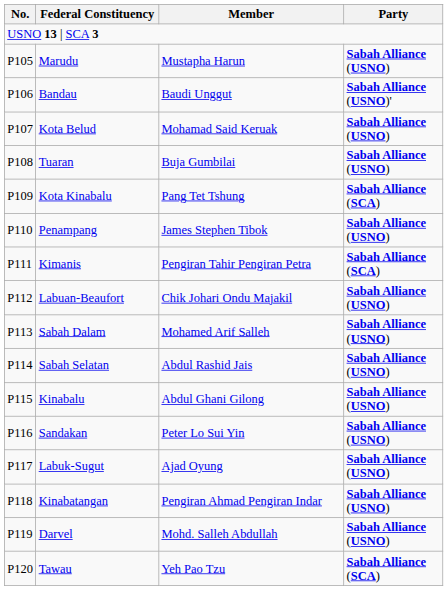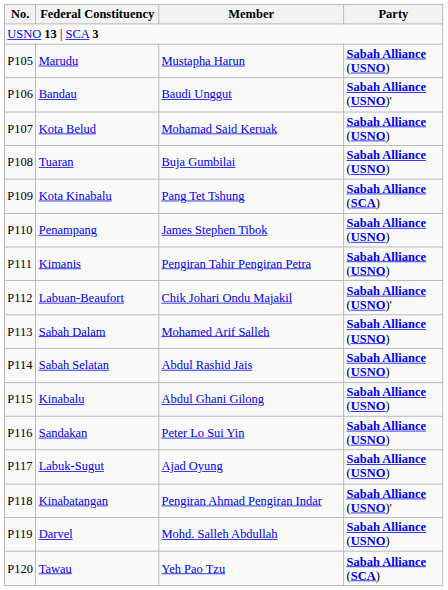(386, 263) Sabah Alliance (SCA) -> (386, 263) Sabah Alliance (USNO)
(386, 297) Sabah Alliance (USNO) -> (386, 297) Sabah Alliance (USNO)'
(386, 500) Sabah Alliance (USNO) -> (386, 500) Sabah Alliance (USNO)'
